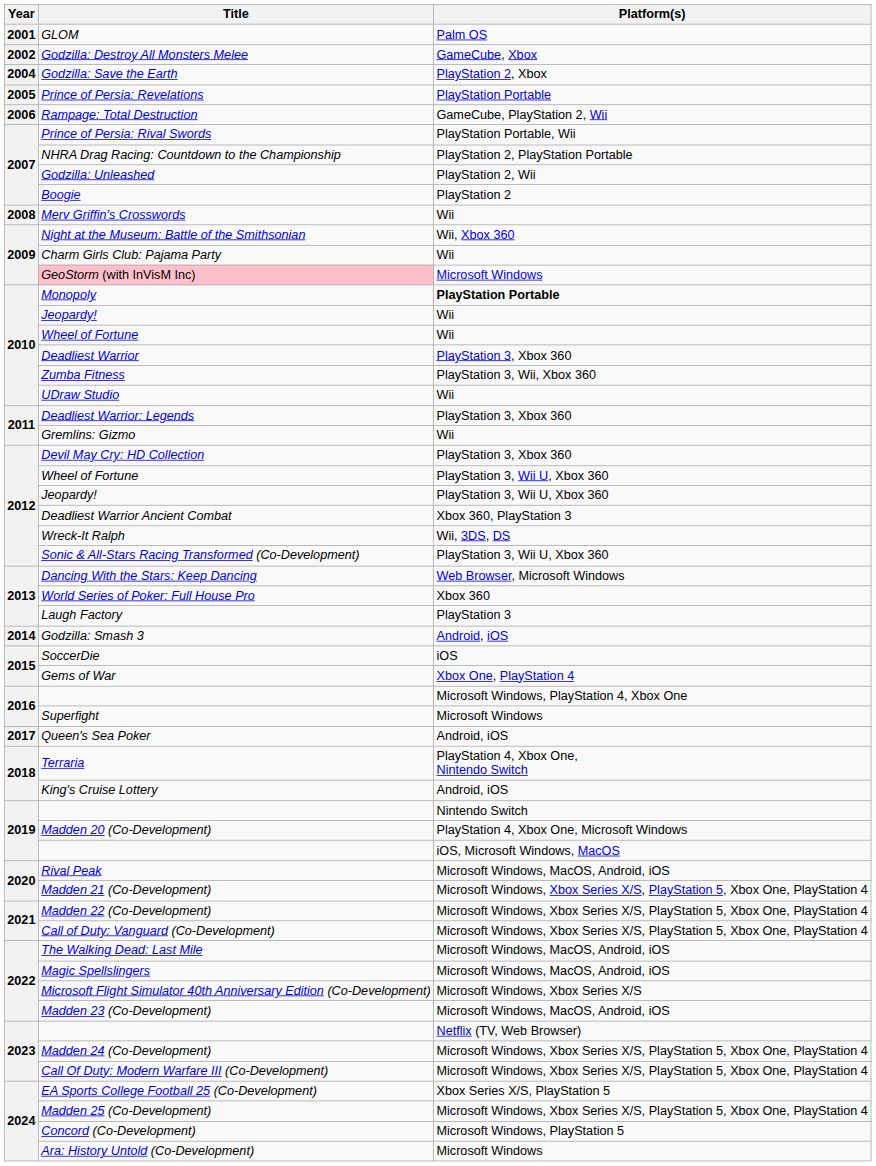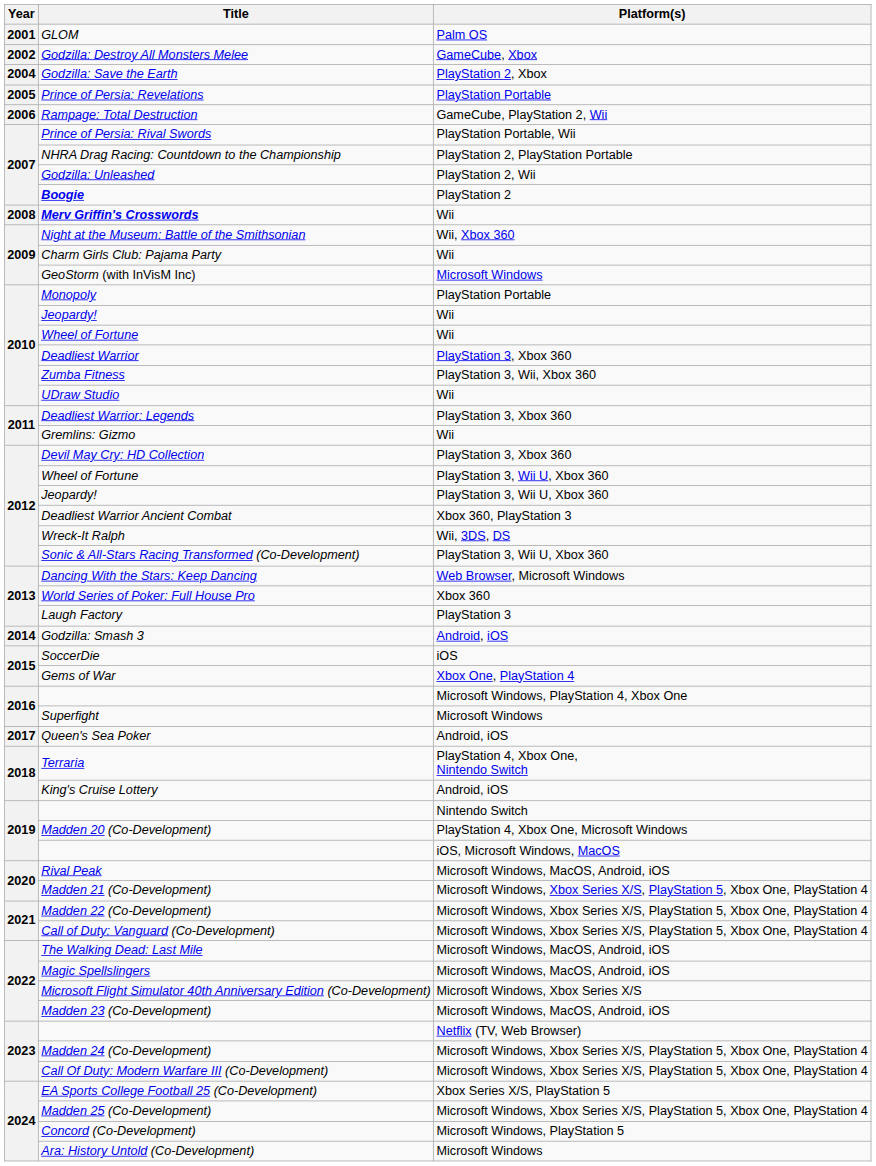(61, 194) normal -> (63, 194) bold
(113, 214) normal -> (120, 214) bold
(118, 275) pink background -> (118, 275) no background
(498, 295) bold -> (494, 295) normal
